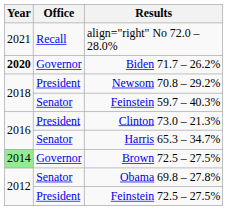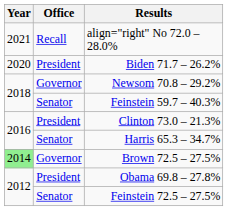(19, 64) bold -> (19, 64) normal
(59, 64) Governor -> (58, 64) President
(58, 83) President -> (59, 83) Governor
(54, 177) Senator -> (58, 177) President
(58, 196) President -> (54, 196) Senator
